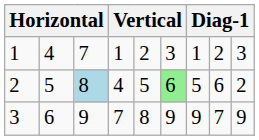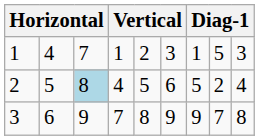(219, 53) 2 -> (219, 53) 5
(170, 85) lightgreen background -> (170, 85) no background
(219, 85) 6 -> (219, 85) 2
(241, 85) 2 -> (241, 85) 4
(241, 118) 9 -> (241, 118) 8
